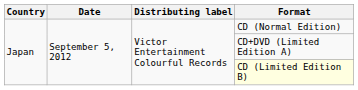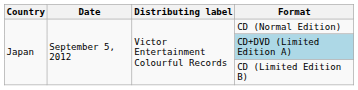(278, 47) no background -> (278, 47) lightblue background
(289, 72) lightyellow background -> (289, 72) no background
